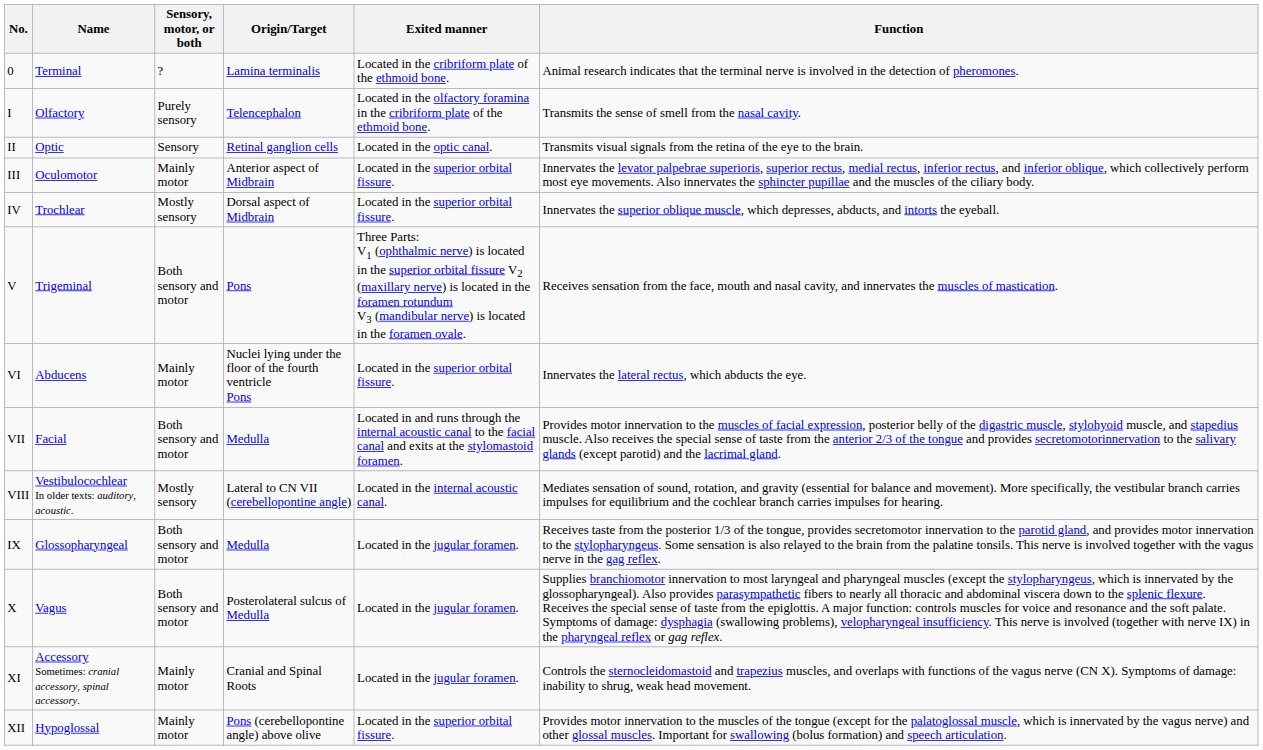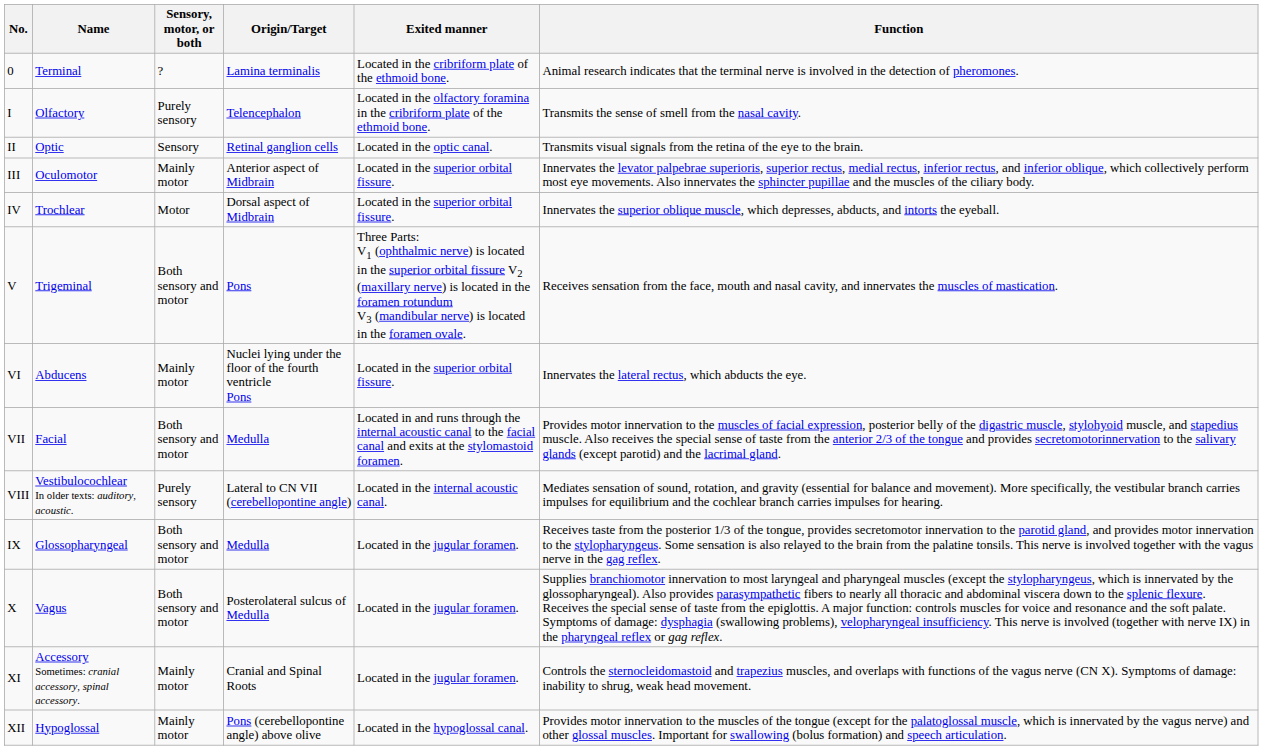(177, 209) Mostly sensory -> (174, 209) Motor
(177, 495) Mostly sensory -> (177, 495) Purely sensory
(435, 727) Located in the superior orbital fissure. -> (443, 727) Located in the hypoglossal canal.
